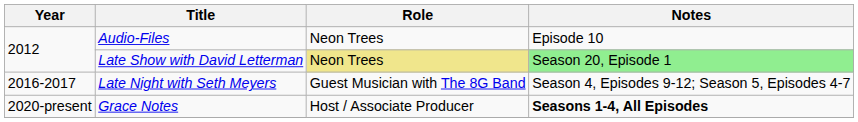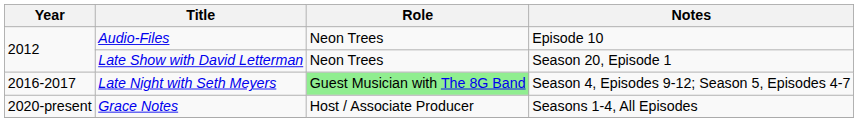(347, 60) khaki background -> (347, 60) no background
(602, 60) lightgreen background -> (602, 60) no background
(418, 83) no background -> (418, 83) lightgreen background
(620, 106) bold -> (615, 106) normal
